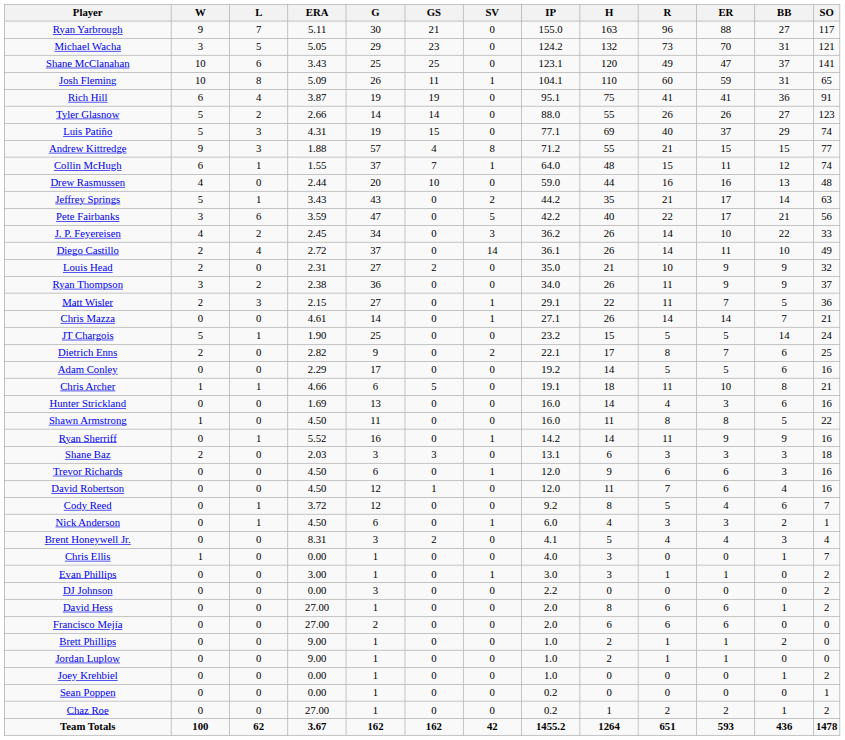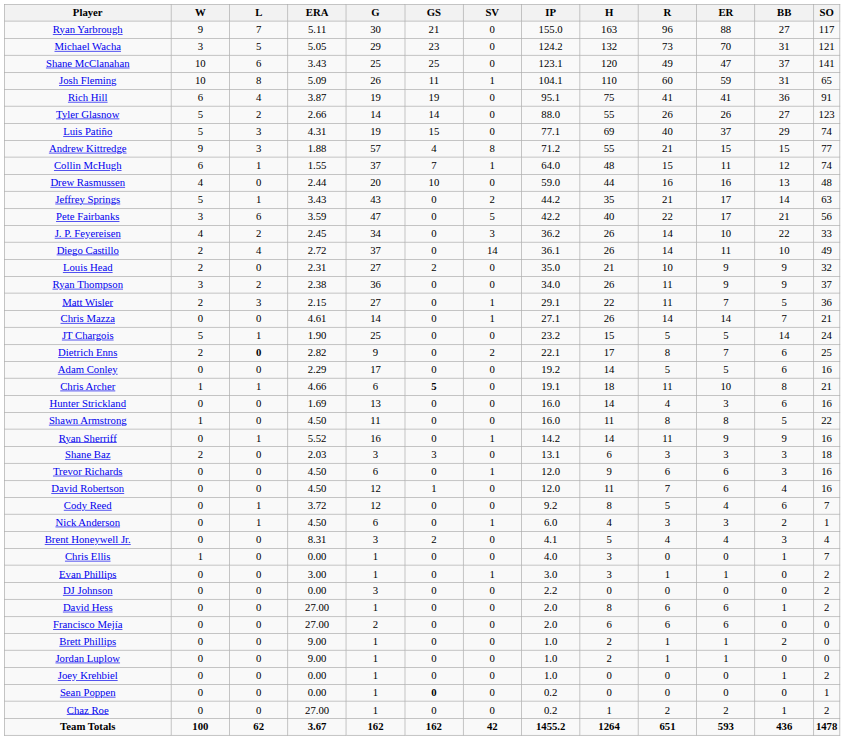(259, 353) normal -> (259, 353) bold
(434, 387) normal -> (434, 387) bold
(434, 693) normal -> (434, 693) bold
